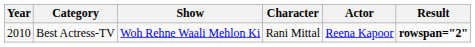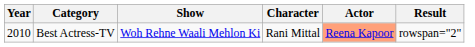(359, 32) no background -> (359, 32) lightsalmon background
(433, 32) bold -> (430, 32) normal
